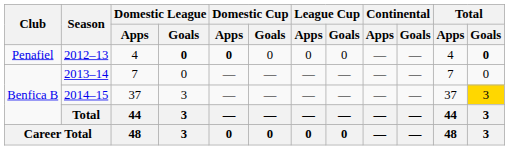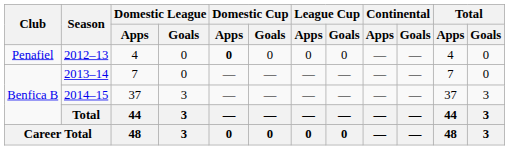(184, 54) bold -> (184, 54) normal
(486, 54) bold -> (486, 54) normal
(486, 94) gold background -> (486, 94) no background
